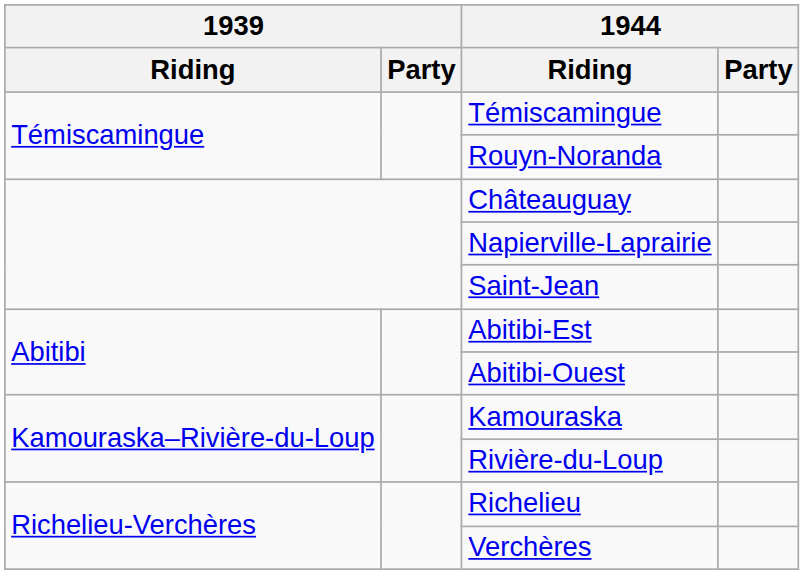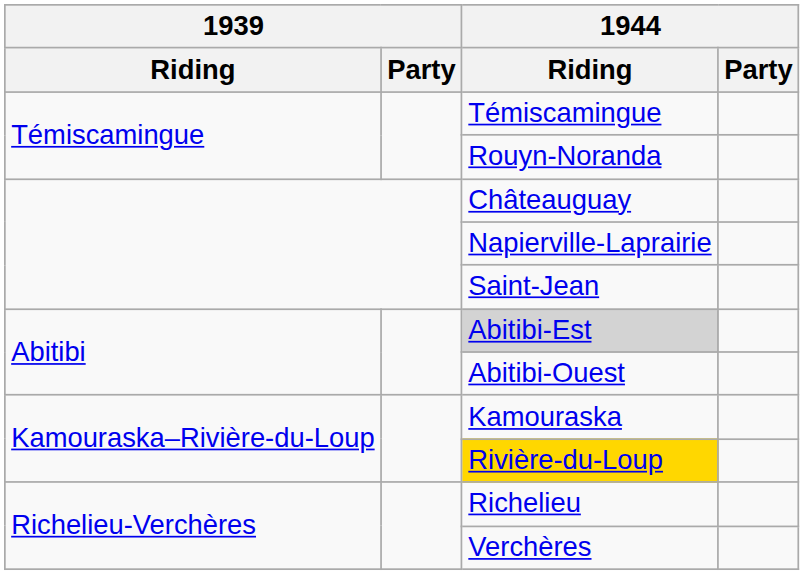(530, 329) no background -> (530, 329) lightgrey background
(566, 460) no background -> (566, 460) gold background
